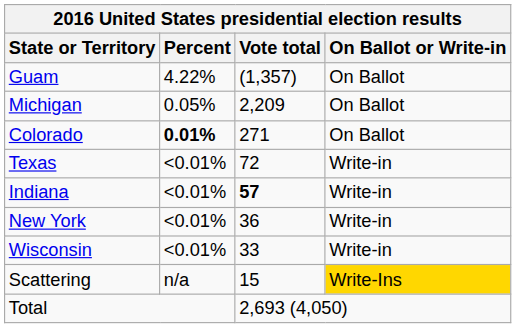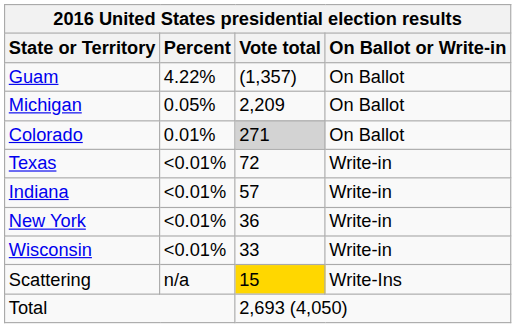(190, 134) bold -> (190, 134) normal
(254, 134) no background -> (254, 134) lightgrey background
(249, 192) bold -> (249, 192) normal
(249, 279) no background -> (249, 279) gold background
(366, 279) gold background -> (366, 279) no background
